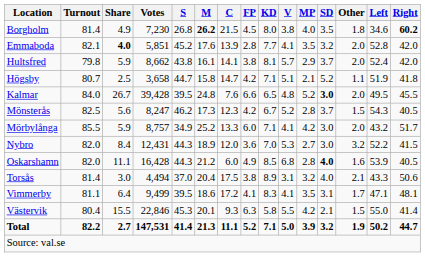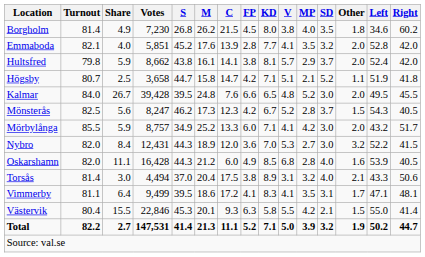(206, 29) bold -> (206, 29) normal
(409, 29) bold -> (409, 29) normal
(124, 45) bold -> (124, 45) normal
(327, 95) bold -> (327, 95) normal
(327, 161) bold -> (327, 161) normal
